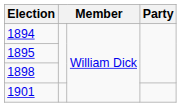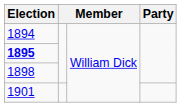(21, 53) normal -> (21, 53) bold
